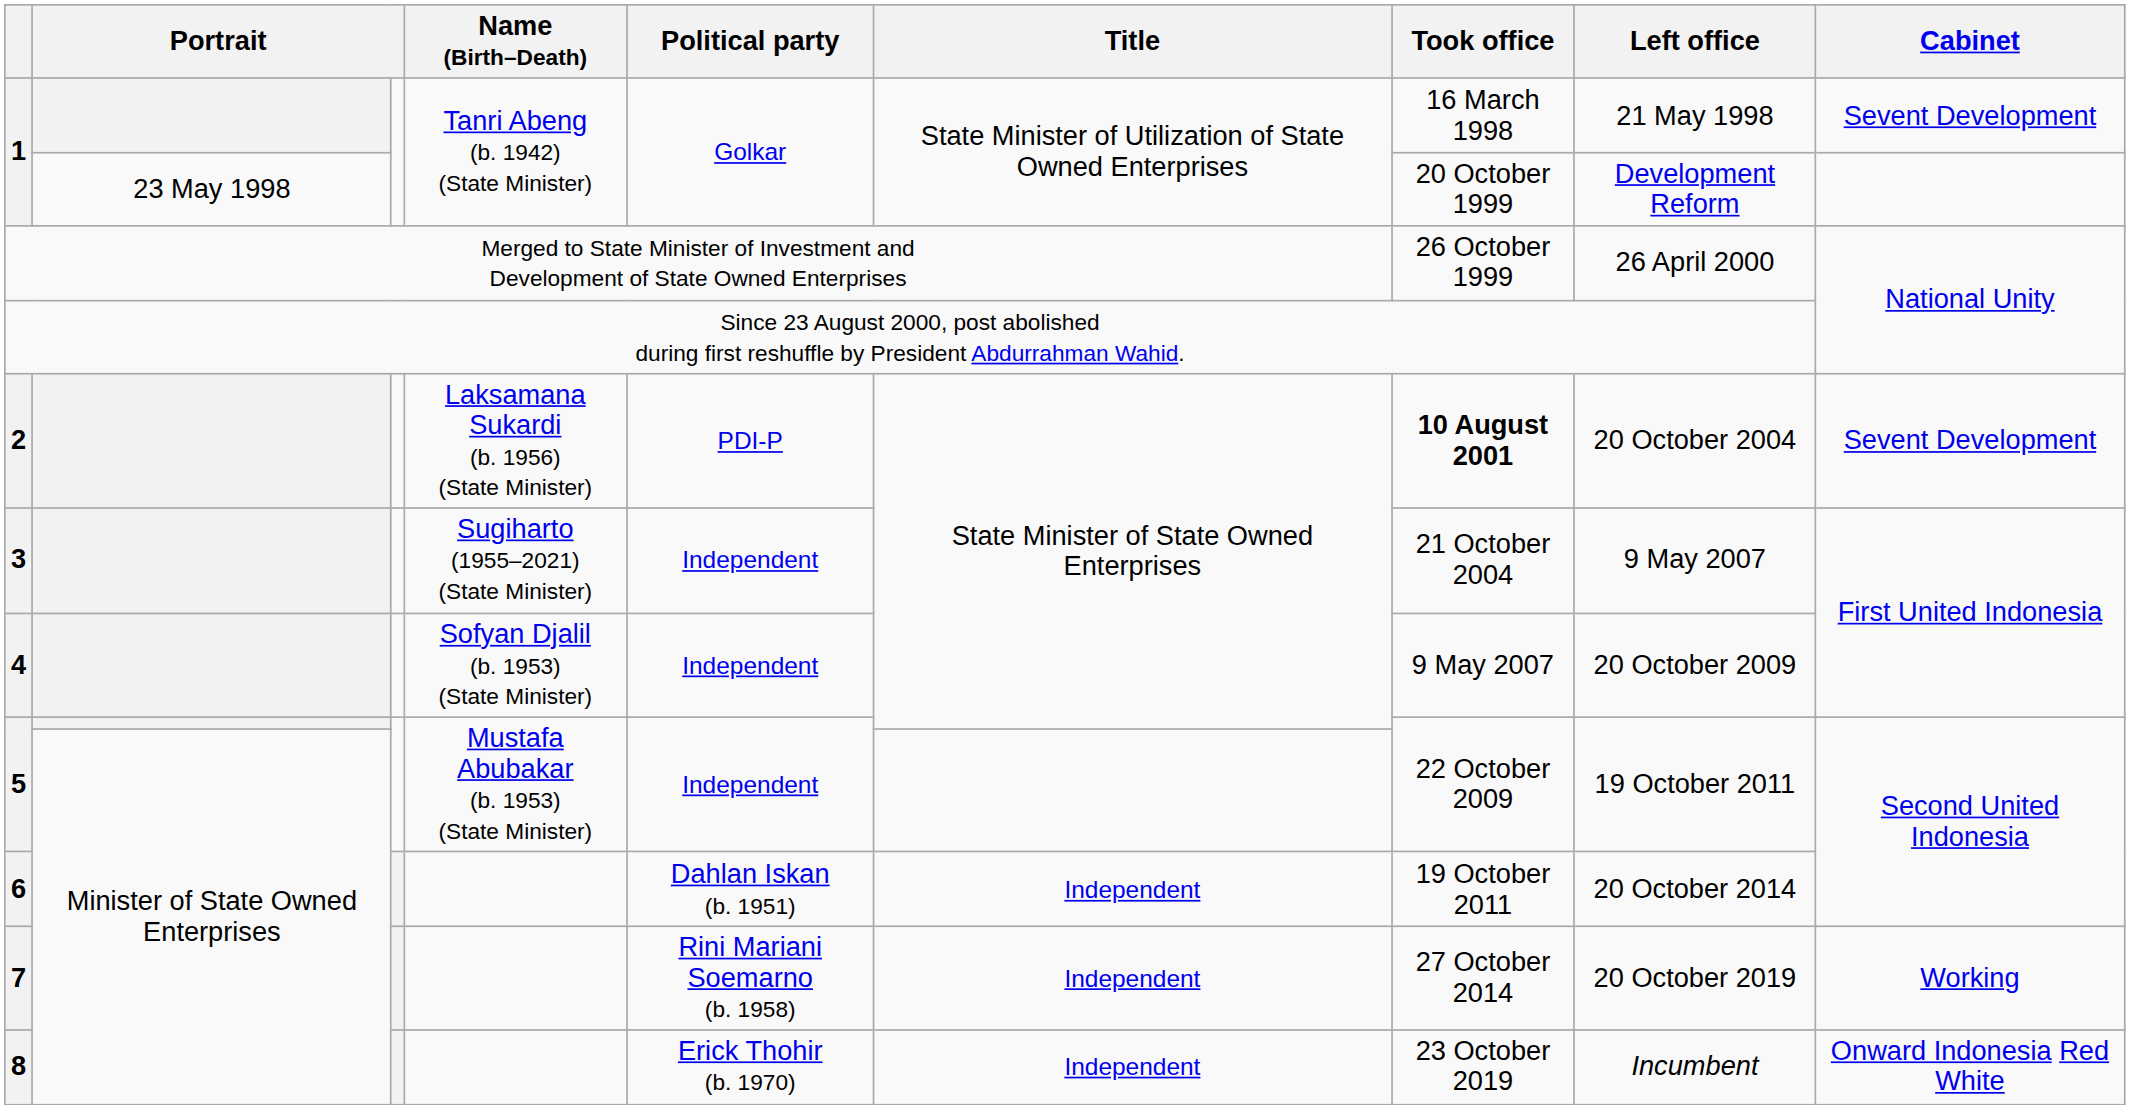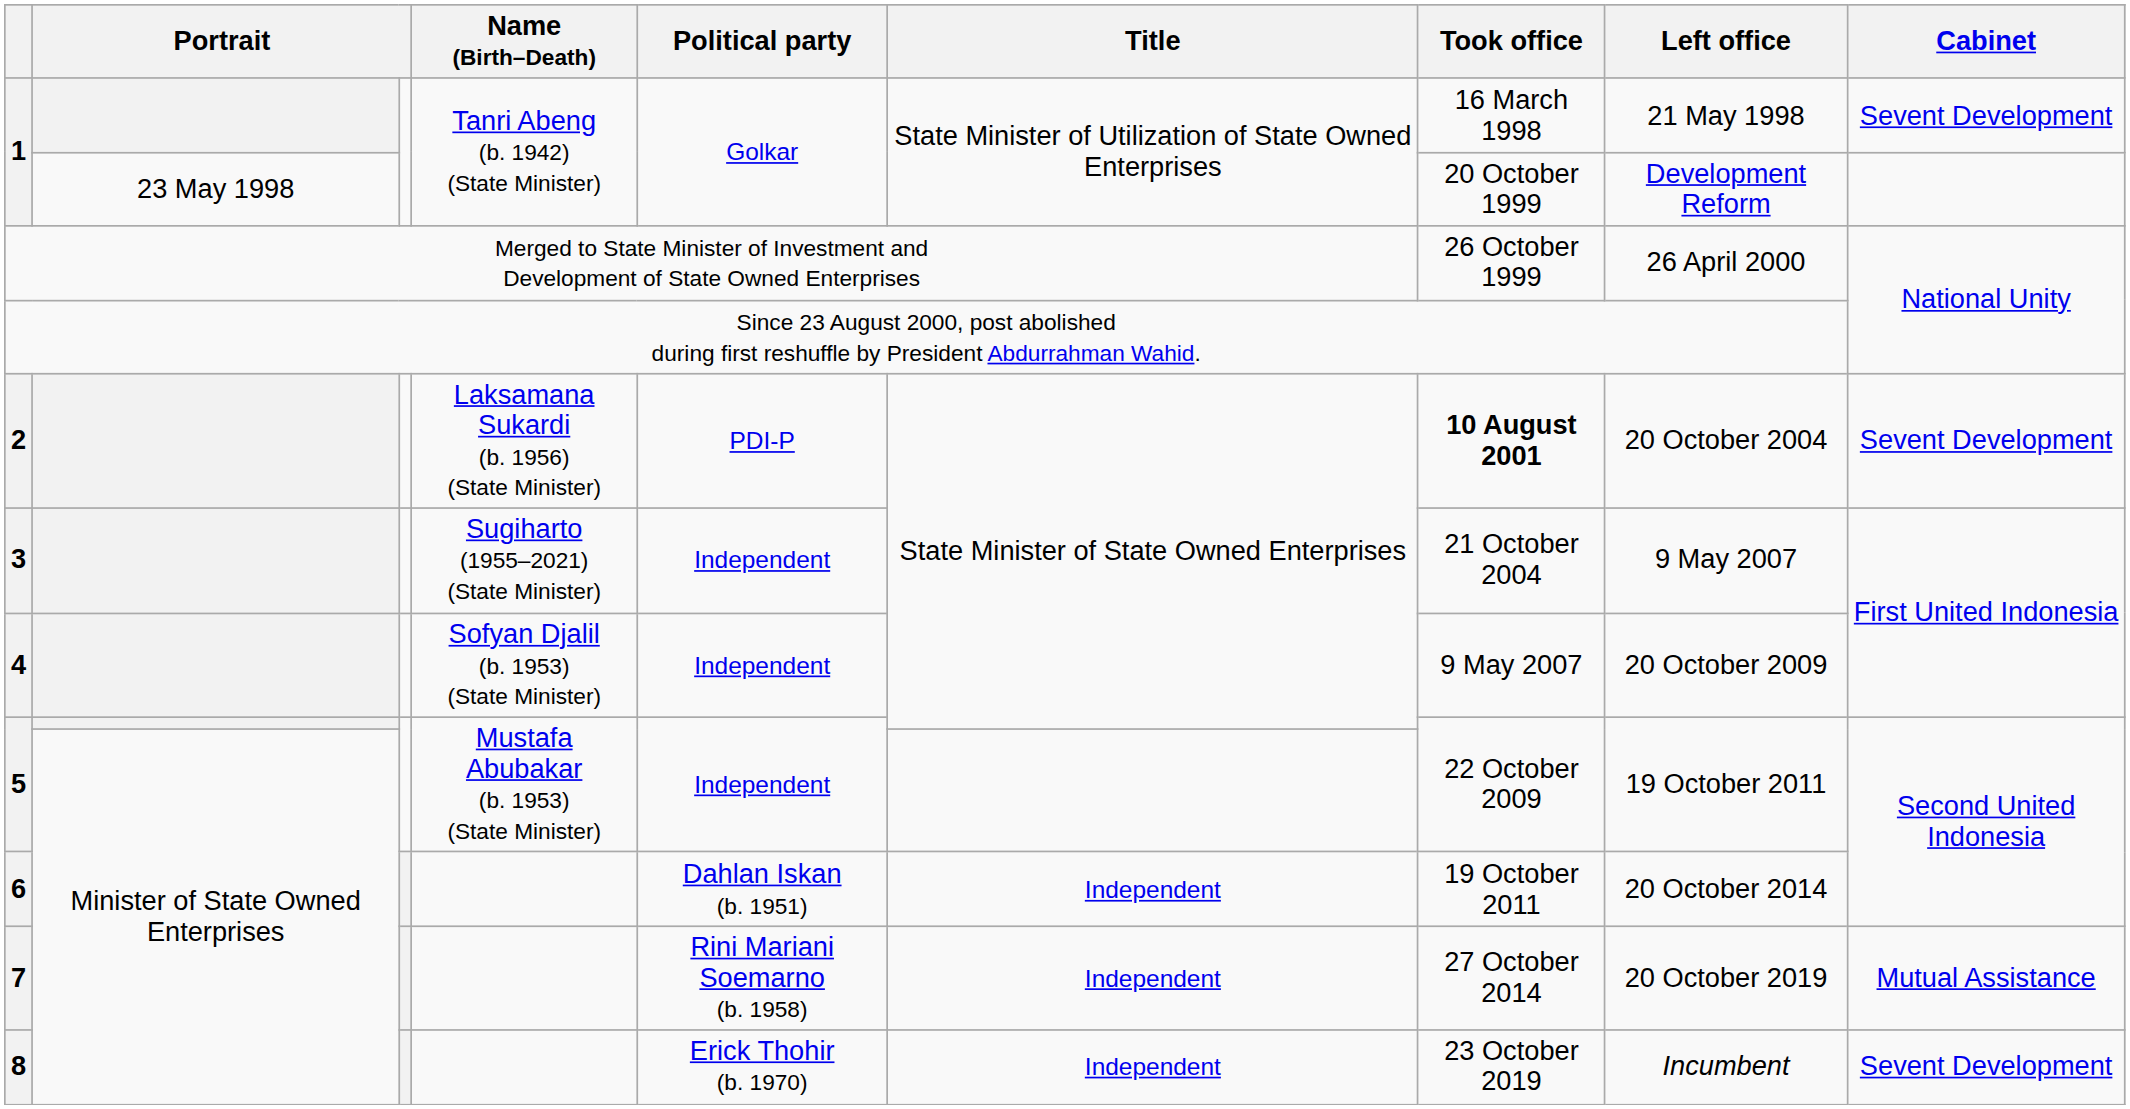(1970, 977) Working -> (1986, 977) Mutual Assistance
(1970, 1066) Onward Indonesia Red White -> (1986, 1066) Sevent Development
